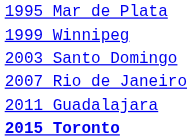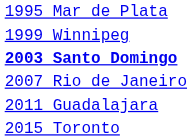(91, 59) normal -> (91, 59) bold
(62, 129) bold -> (62, 129) normal
